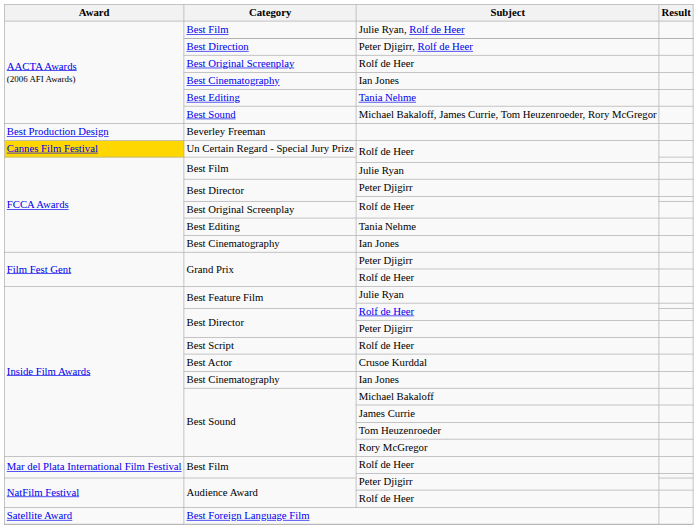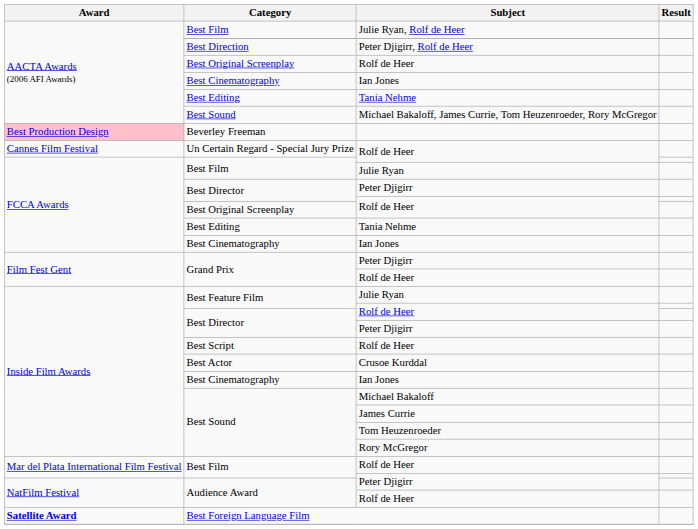(58, 132) no background -> (58, 132) pink background
(52, 149) gold background -> (52, 149) no background
(40, 515) normal -> (42, 515) bold
